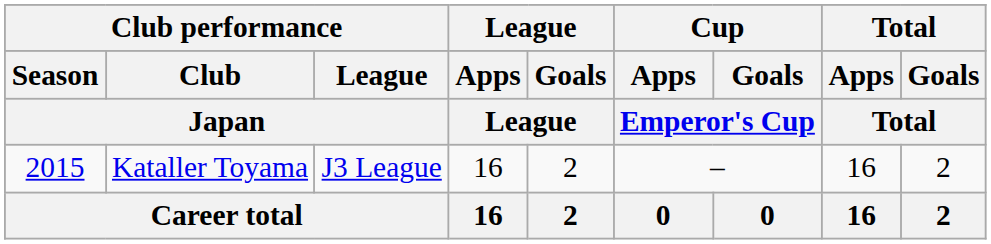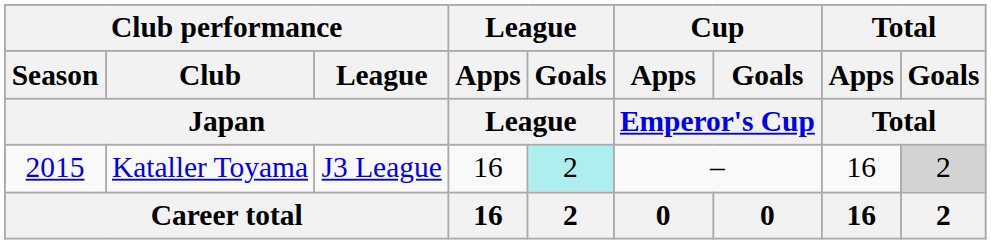(570, 167) no background -> (570, 167) paleturquoise background
(943, 167) no background -> (943, 167) lightgrey background
